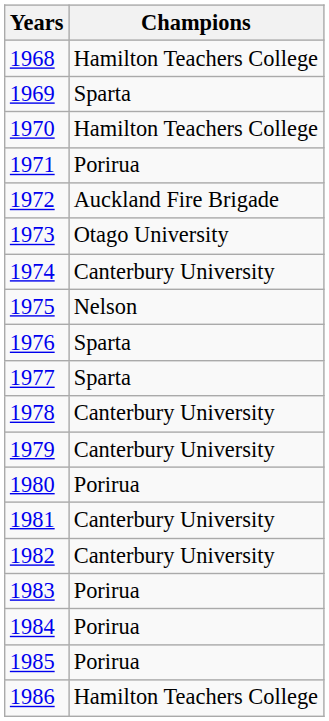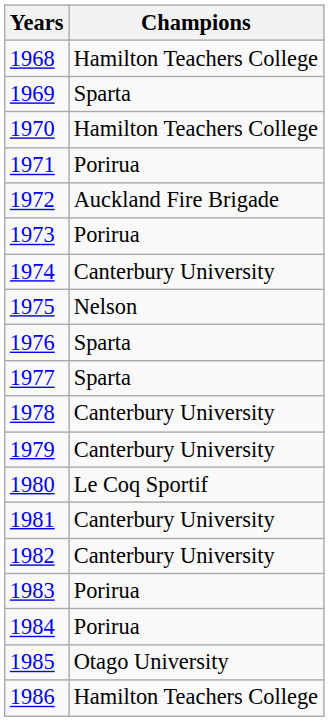(151, 235) Otago University -> (107, 235) Porirua
(107, 484) Porirua -> (141, 484) Le Coq Sportif
(107, 662) Porirua -> (151, 662) Otago University
